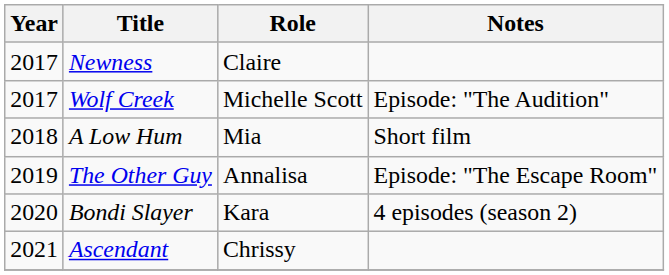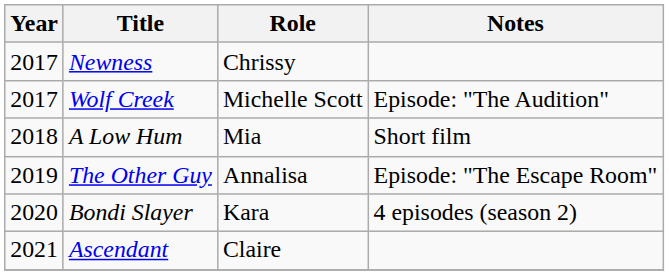(252, 61) Claire -> (259, 61) Chrissy
(259, 250) Chrissy -> (252, 250) Claire
